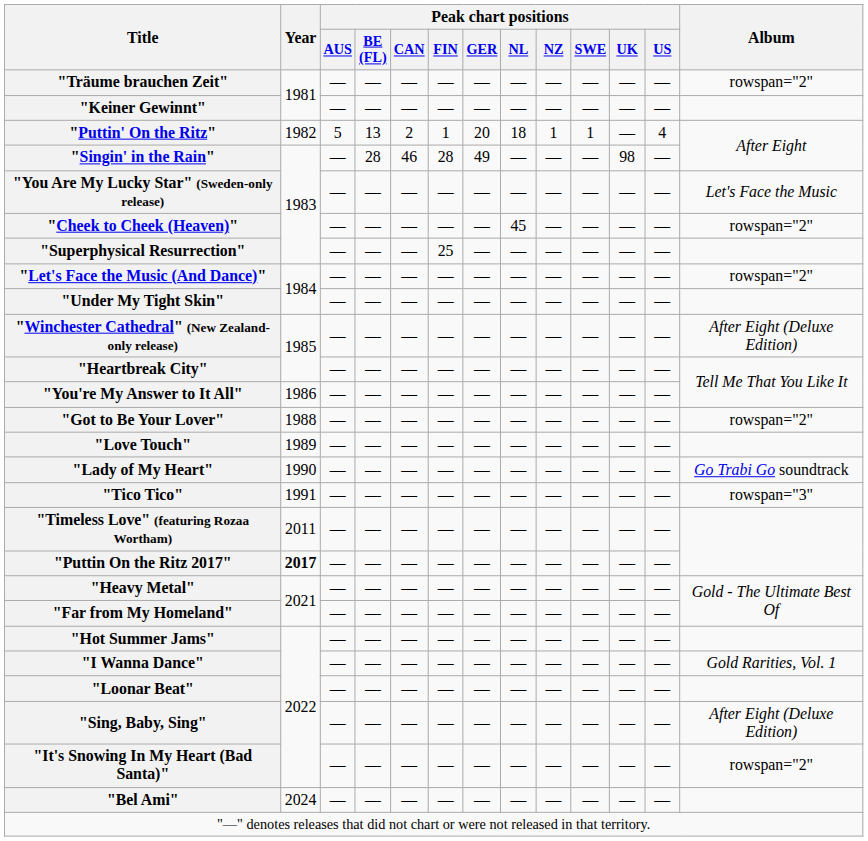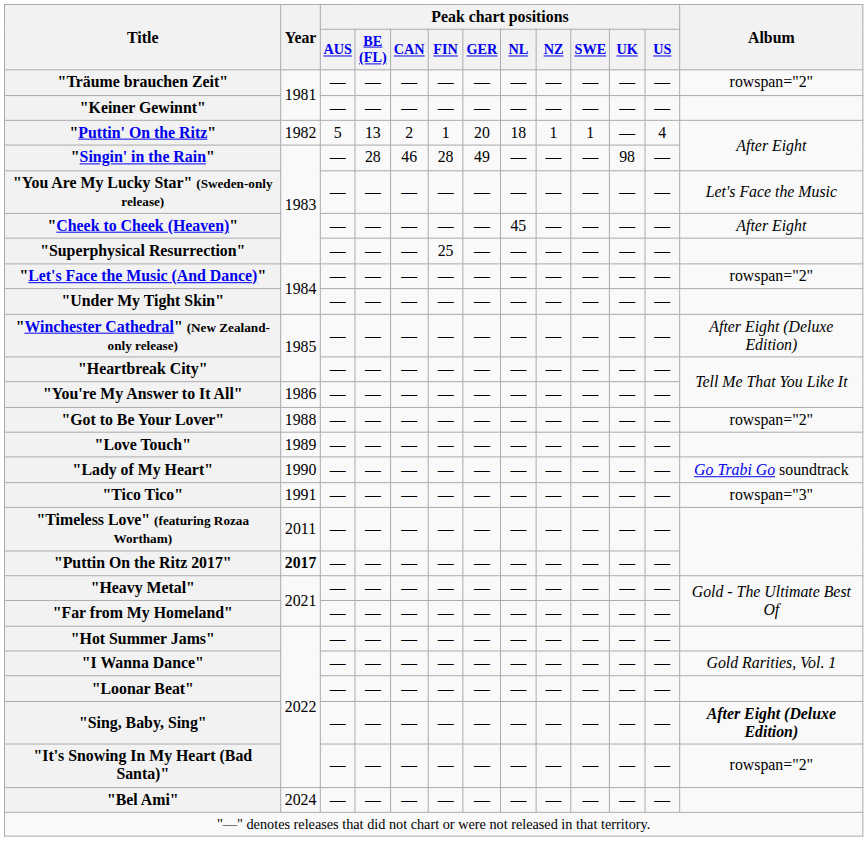(771, 225) rowspan="2" -> (771, 225) After Eight
(771, 722) normal -> (771, 722) bold
